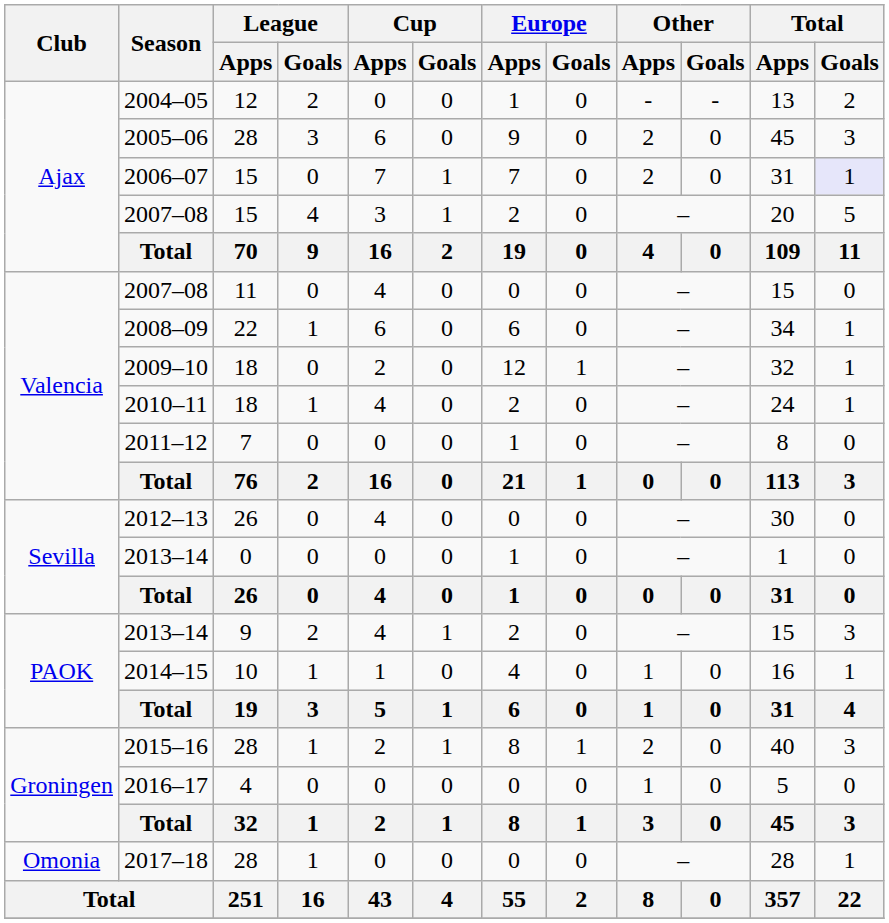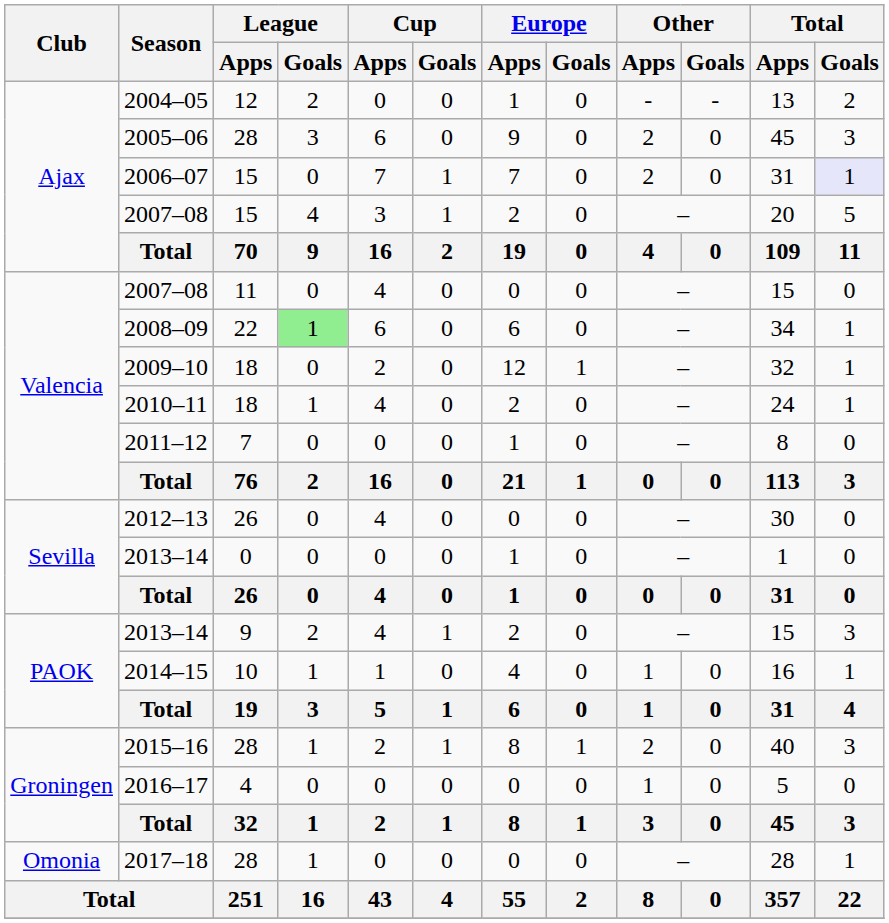(313, 328) no background -> (313, 328) lightgreen background
